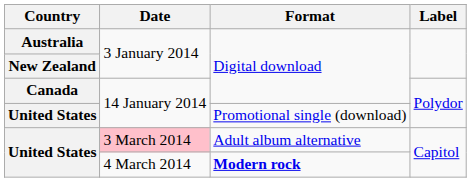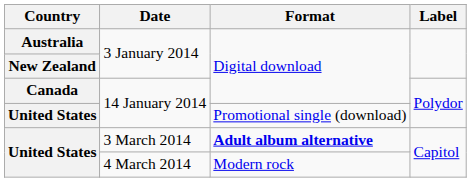(147, 139) pink background -> (147, 139) no background
(287, 139) normal -> (293, 139) bold
(257, 164) bold -> (254, 164) normal
